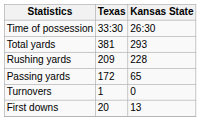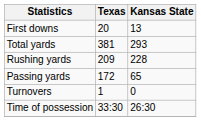rows swapped: (32, 108) <-> (50, 28)
